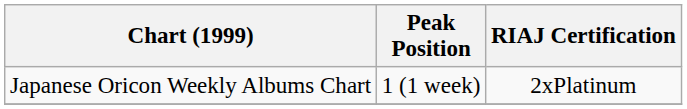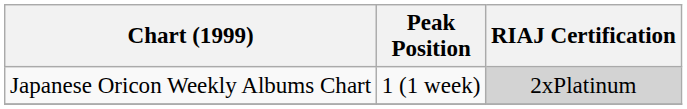(583, 85) no background -> (583, 85) lightgrey background
